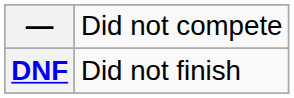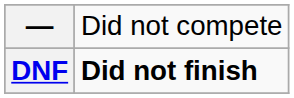(161, 70) normal -> (169, 70) bold
